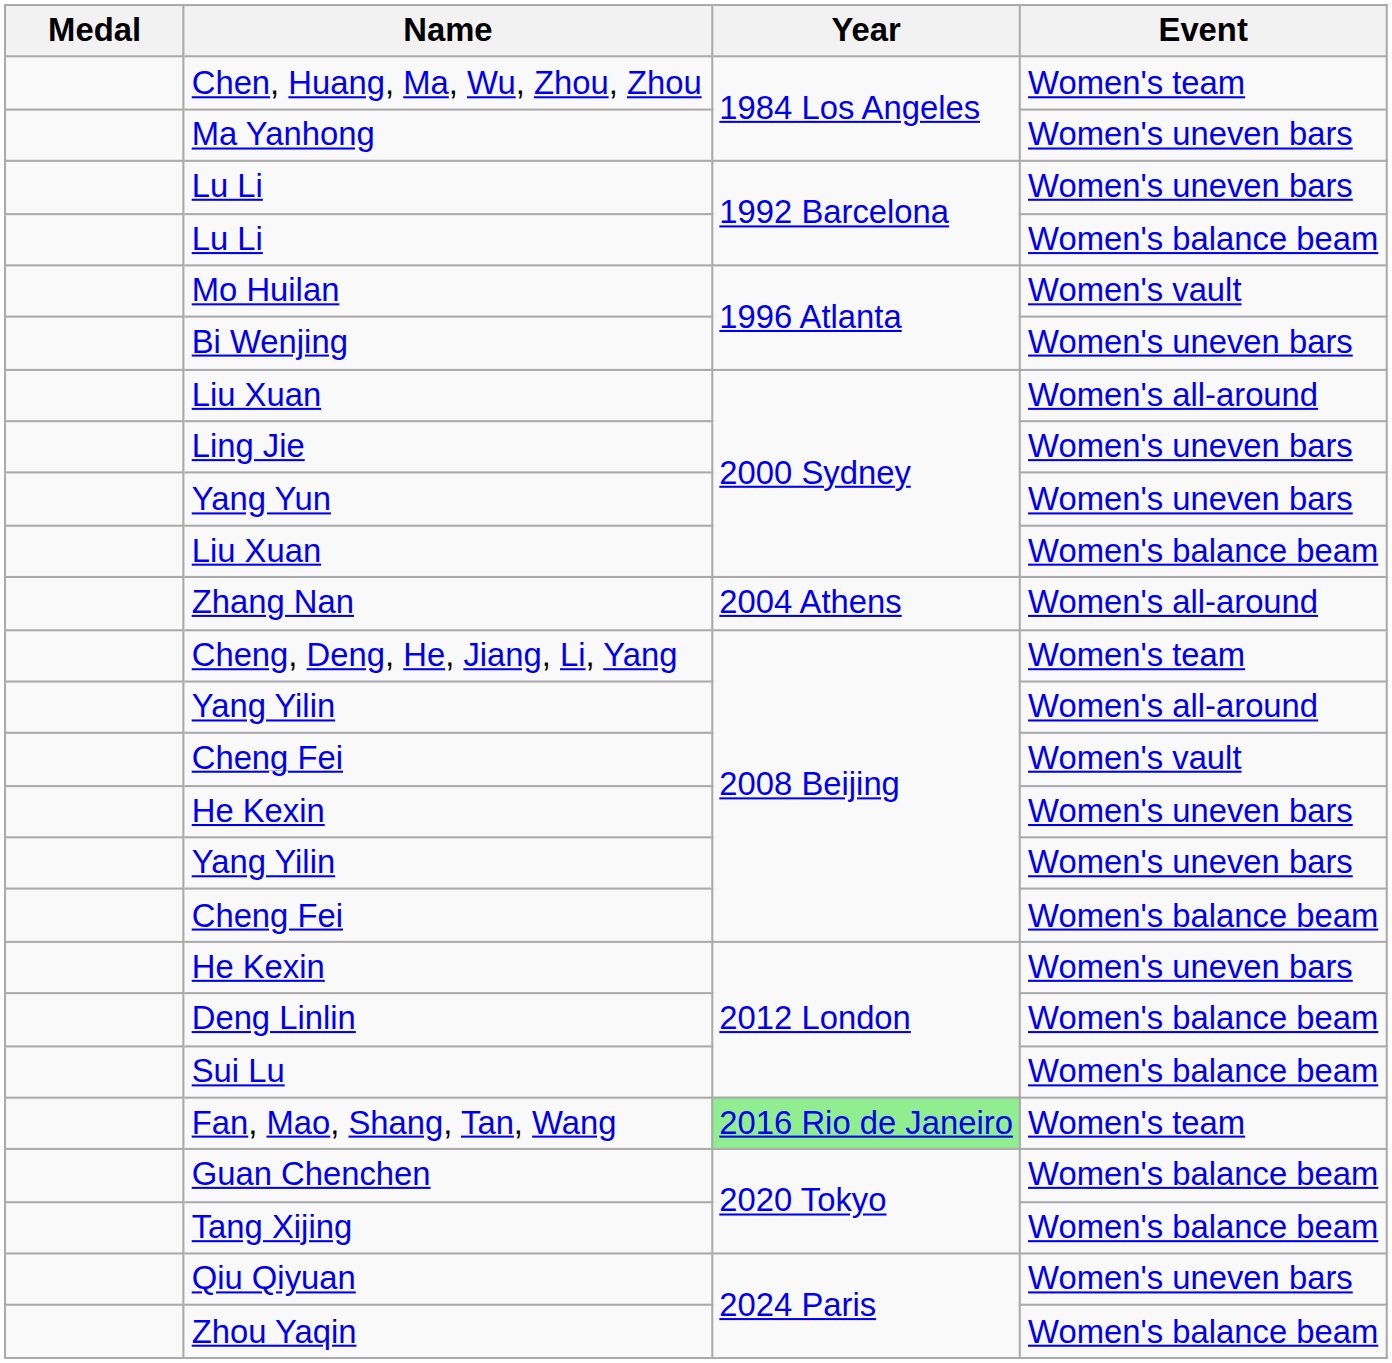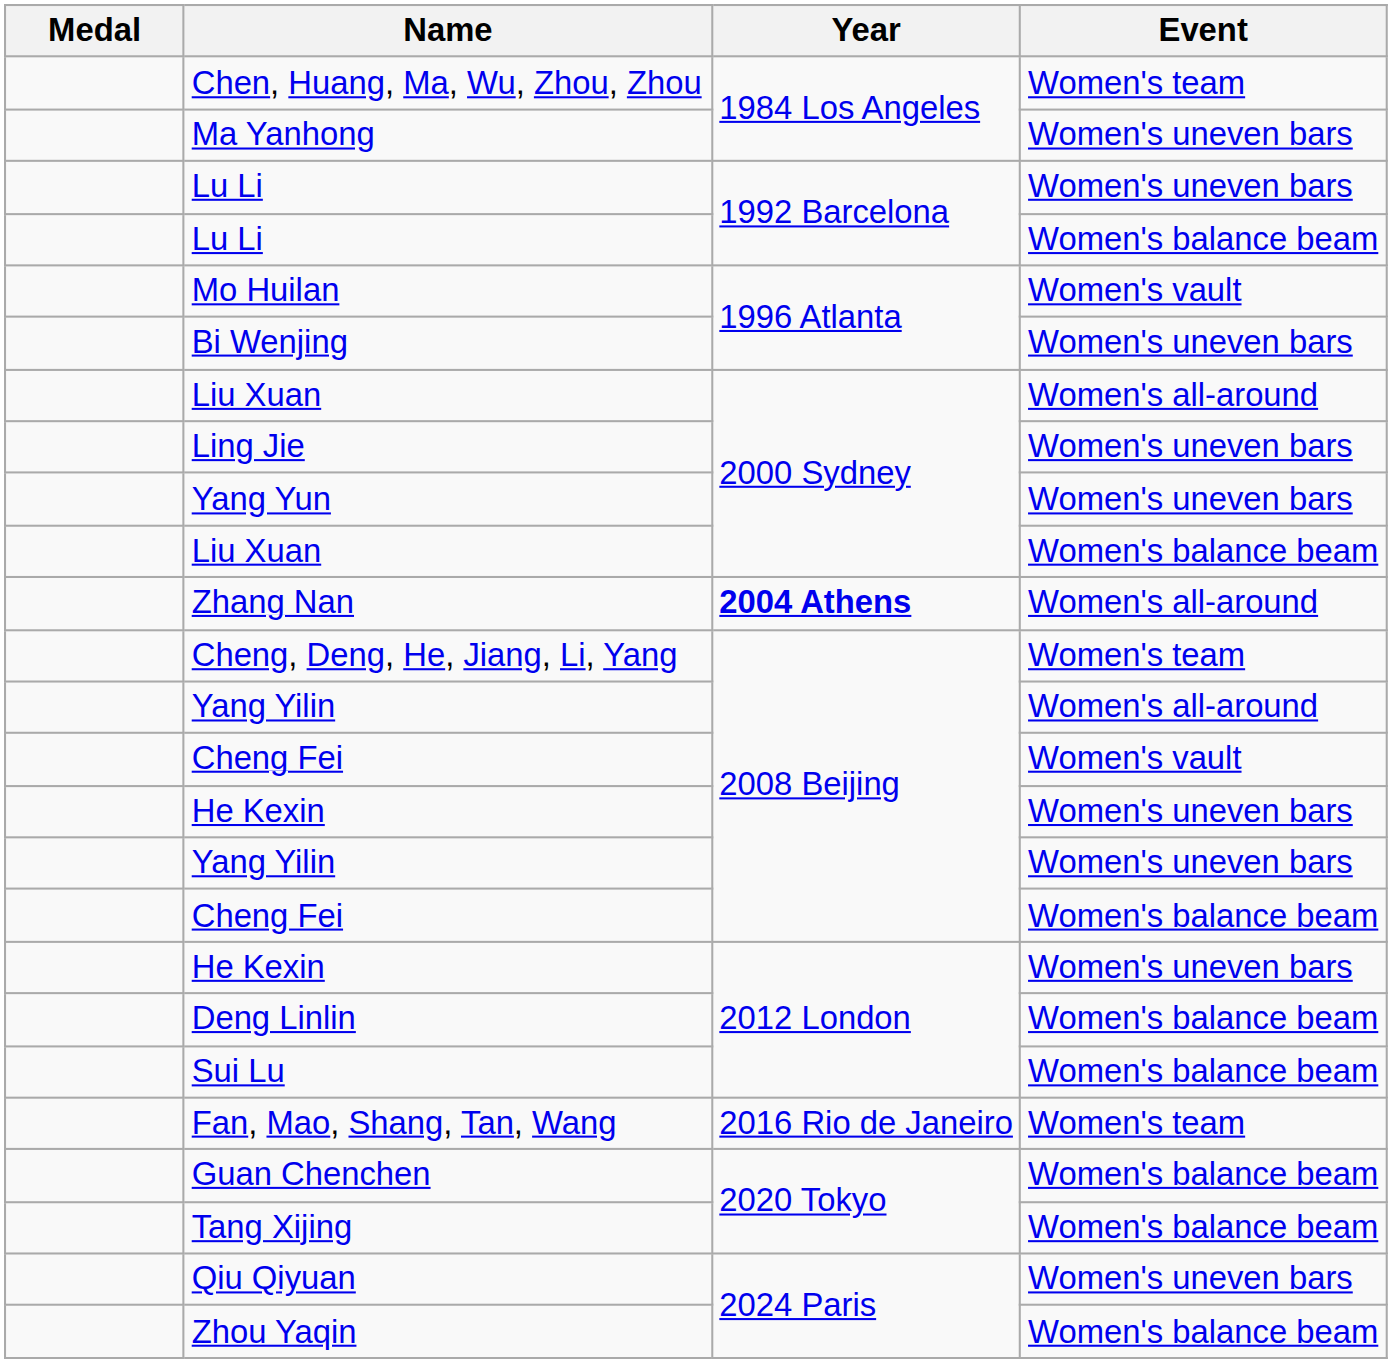(811, 602) normal -> (815, 602) bold
(866, 1122) lightgreen background -> (866, 1122) no background
